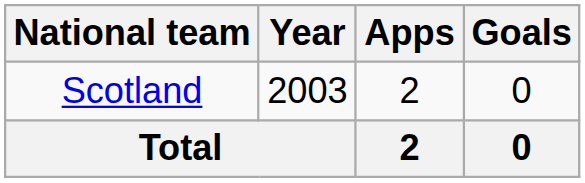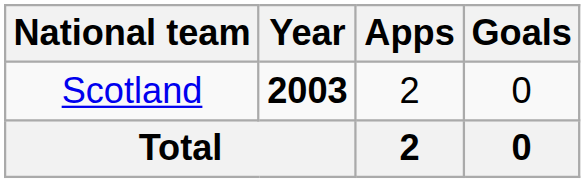(307, 90) normal -> (307, 90) bold
